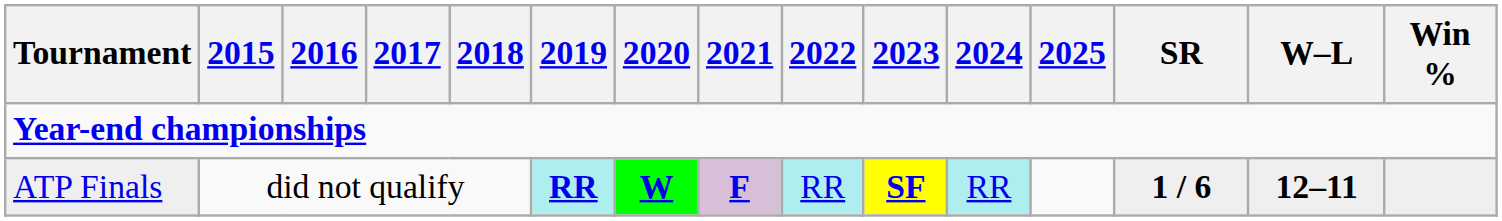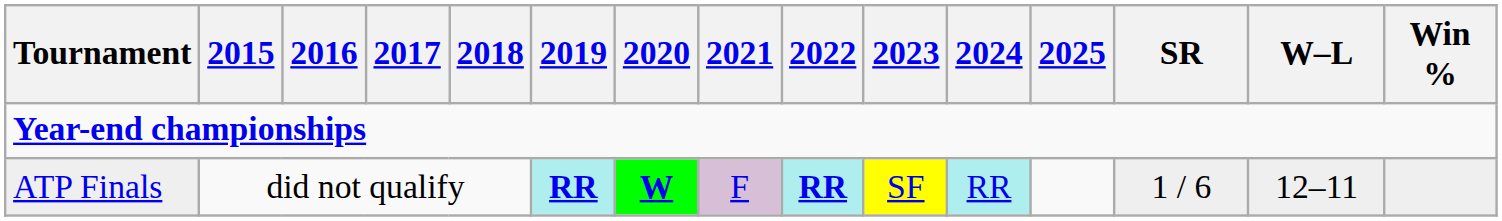(740, 186) bold -> (740, 186) normal
(823, 186) normal -> (823, 186) bold
(906, 186) bold -> (906, 186) normal
(1181, 186) bold -> (1181, 186) normal
(1317, 186) bold -> (1317, 186) normal
